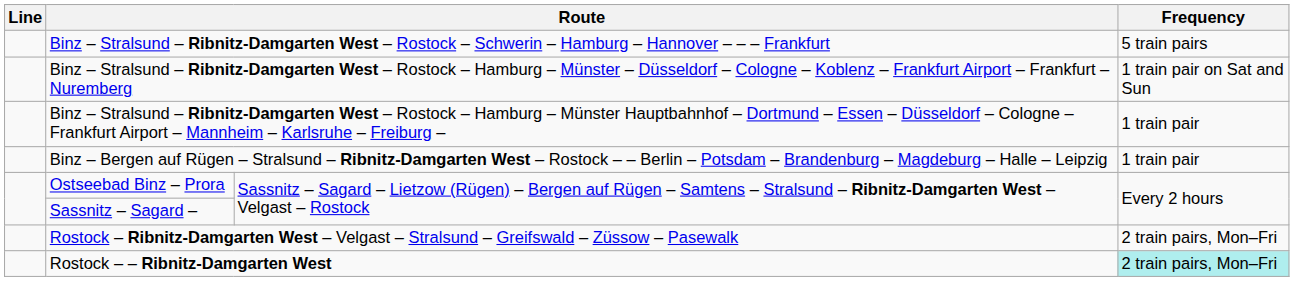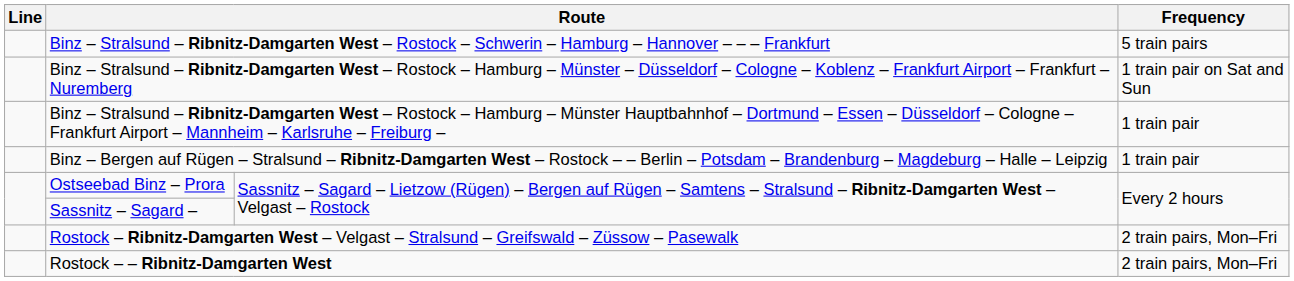(1199, 263) paleturquoise background -> (1199, 263) no background
